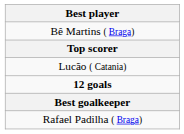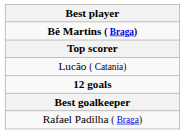(92, 31) normal -> (92, 31) bold
